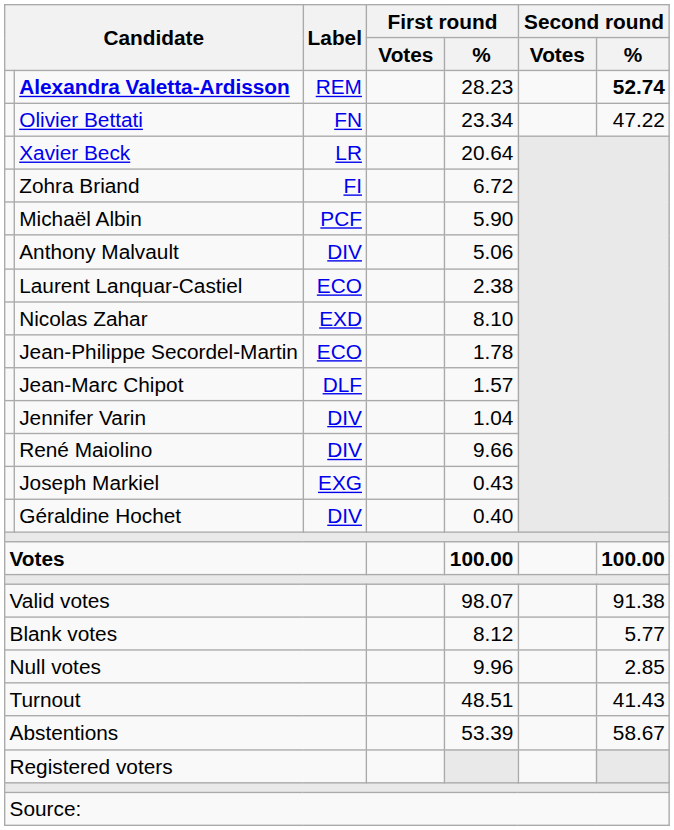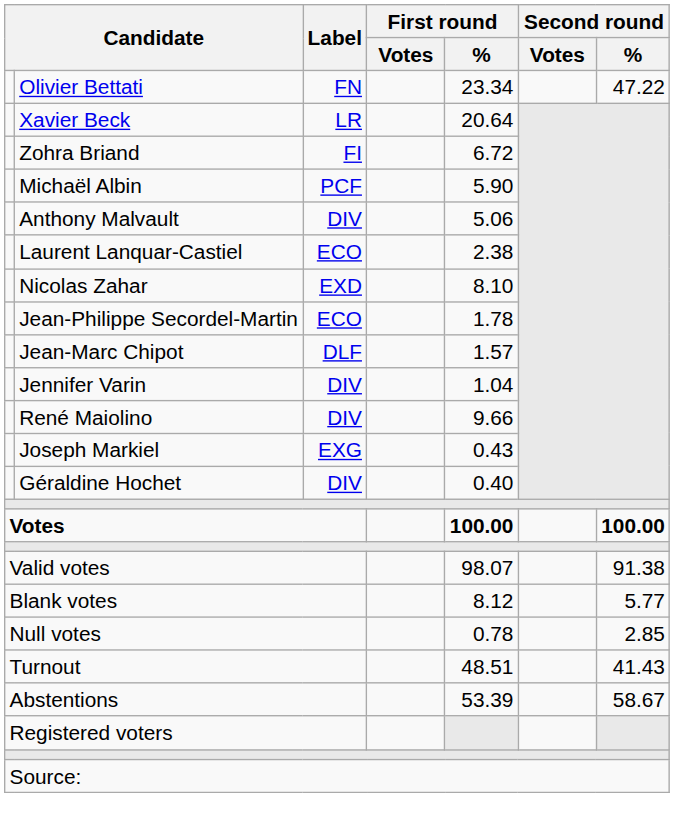- row: (154, 87)
(493, 667) 9.96 -> (493, 634) 0.78
